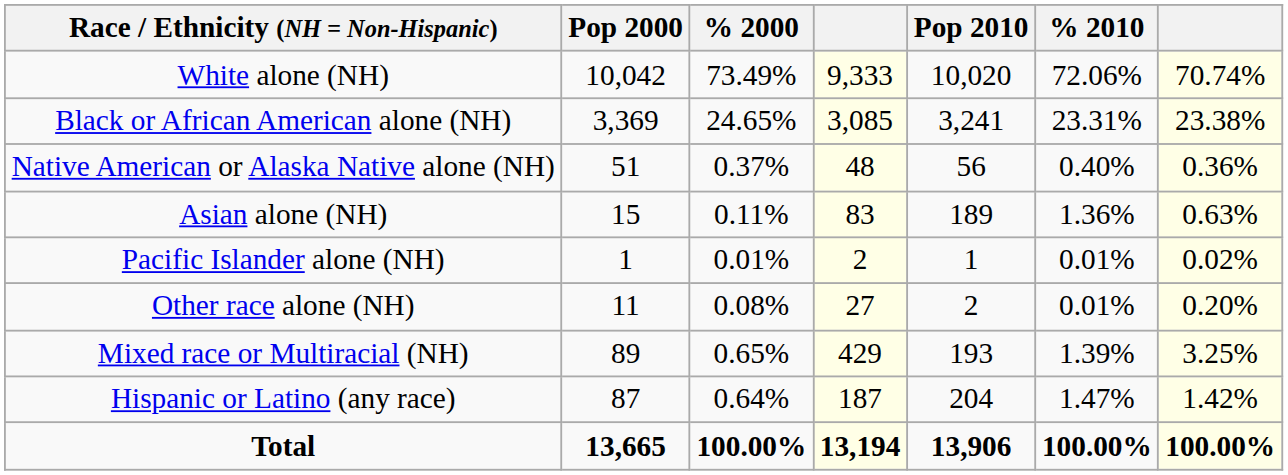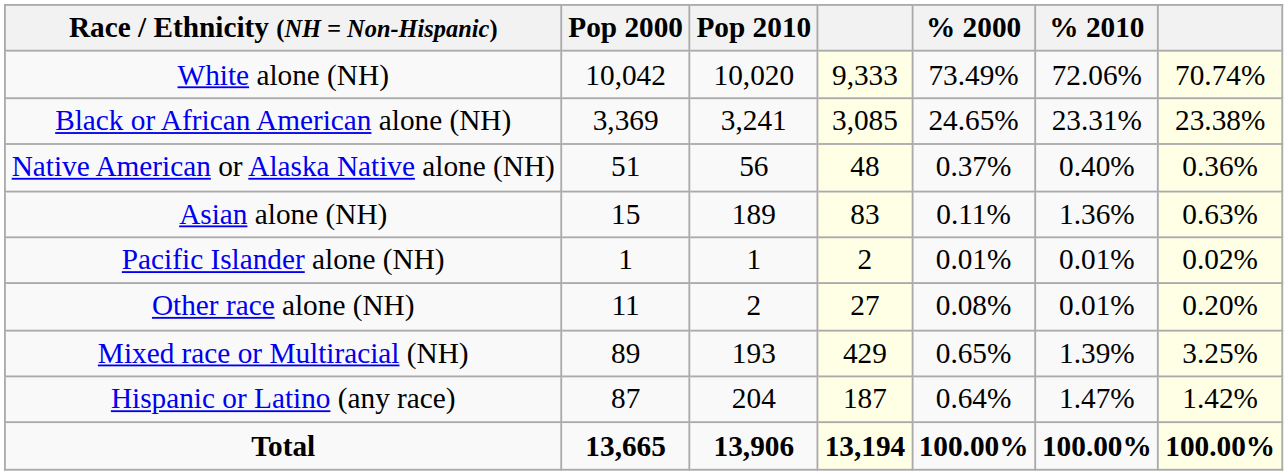columns swapped: (971, 27) <-> (751, 27)
